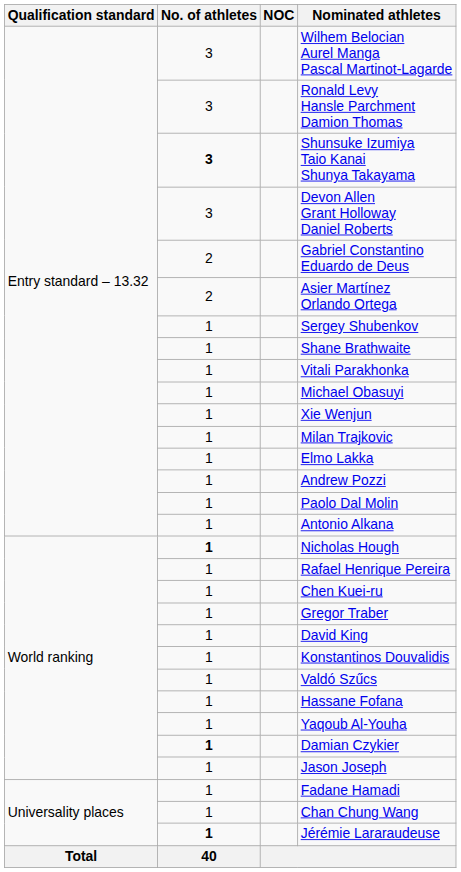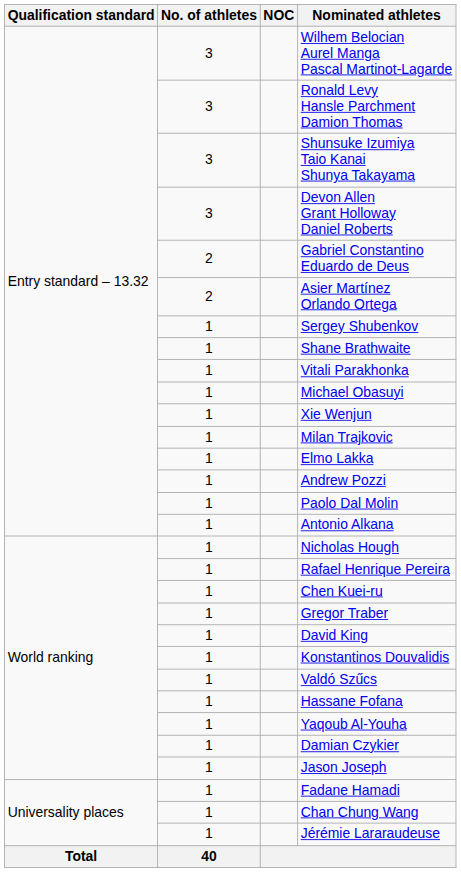(209, 160) bold -> (209, 160) normal
(209, 547) bold -> (209, 547) normal
(209, 746) bold -> (209, 746) normal
(209, 834) bold -> (209, 834) normal
